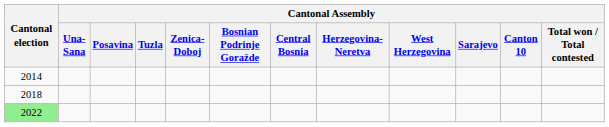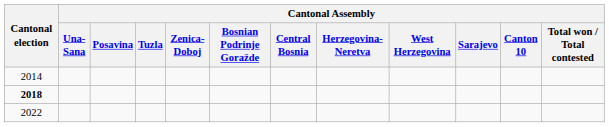(31, 94) normal -> (31, 94) bold
(31, 112) lightgreen background -> (31, 112) no background
